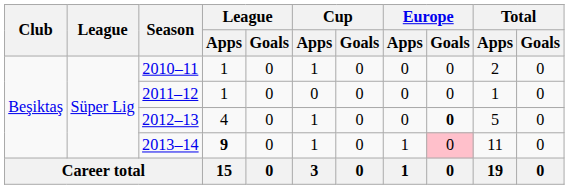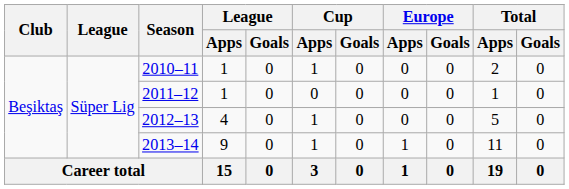(450, 119) bold -> (450, 119) normal
(224, 145) bold -> (224, 145) normal
(450, 145) pink background -> (450, 145) no background
